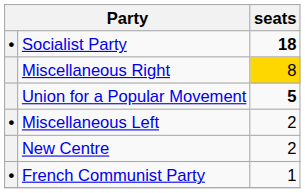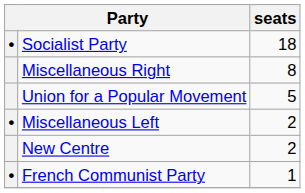(287, 44) bold -> (287, 44) normal
(292, 70) gold background -> (292, 70) no background
(292, 97) bold -> (292, 97) normal
